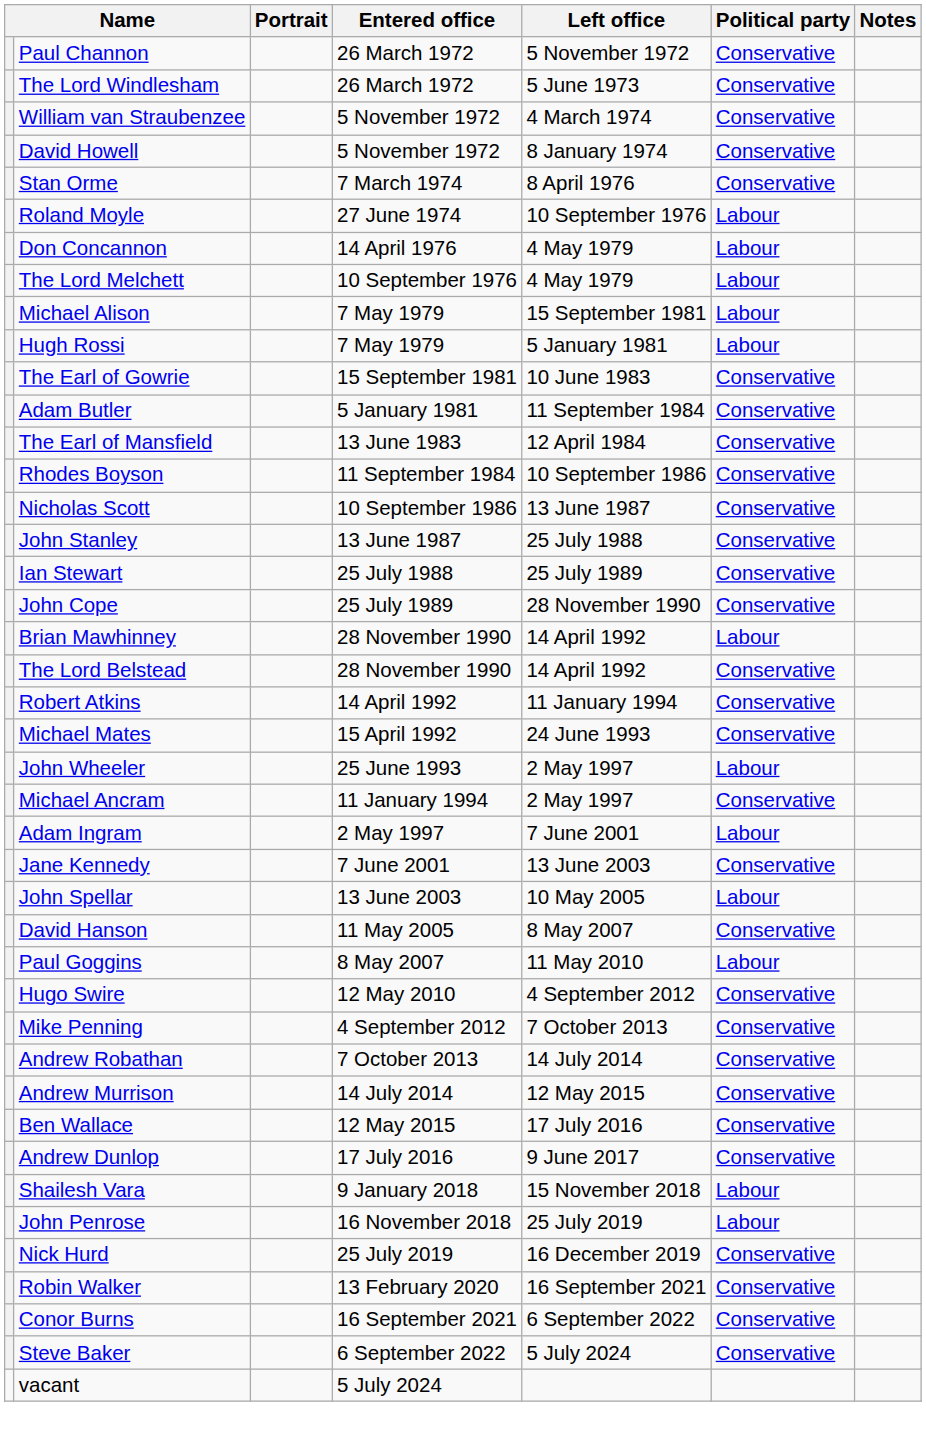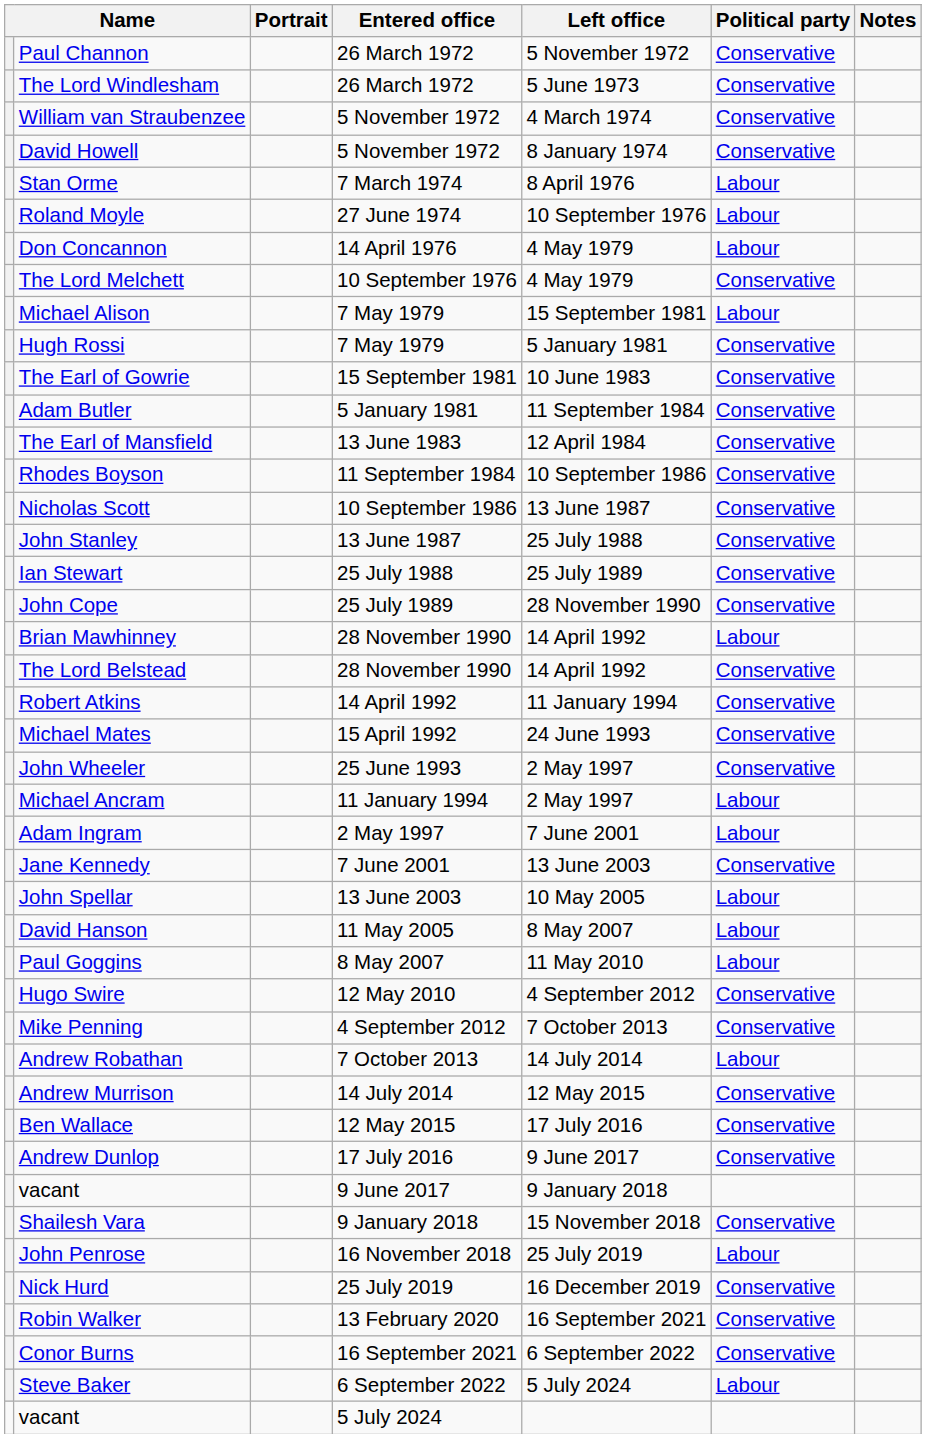(775, 183) Conservative -> (748, 183) Labour
(748, 280) Labour -> (775, 280) Conservative
(748, 345) Labour -> (775, 345) Conservative
(748, 767) Labour -> (775, 767) Conservative
(775, 800) Conservative -> (748, 800) Labour
(775, 930) Conservative -> (748, 930) Labour
(775, 1060) Conservative -> (748, 1060) Labour
+ row: (49, 1190)
(748, 1190) Labour -> (775, 1222) Conservative
(775, 1352) Conservative -> (748, 1384) Labour
